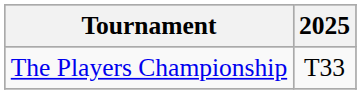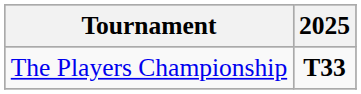(325, 67) normal -> (325, 67) bold
